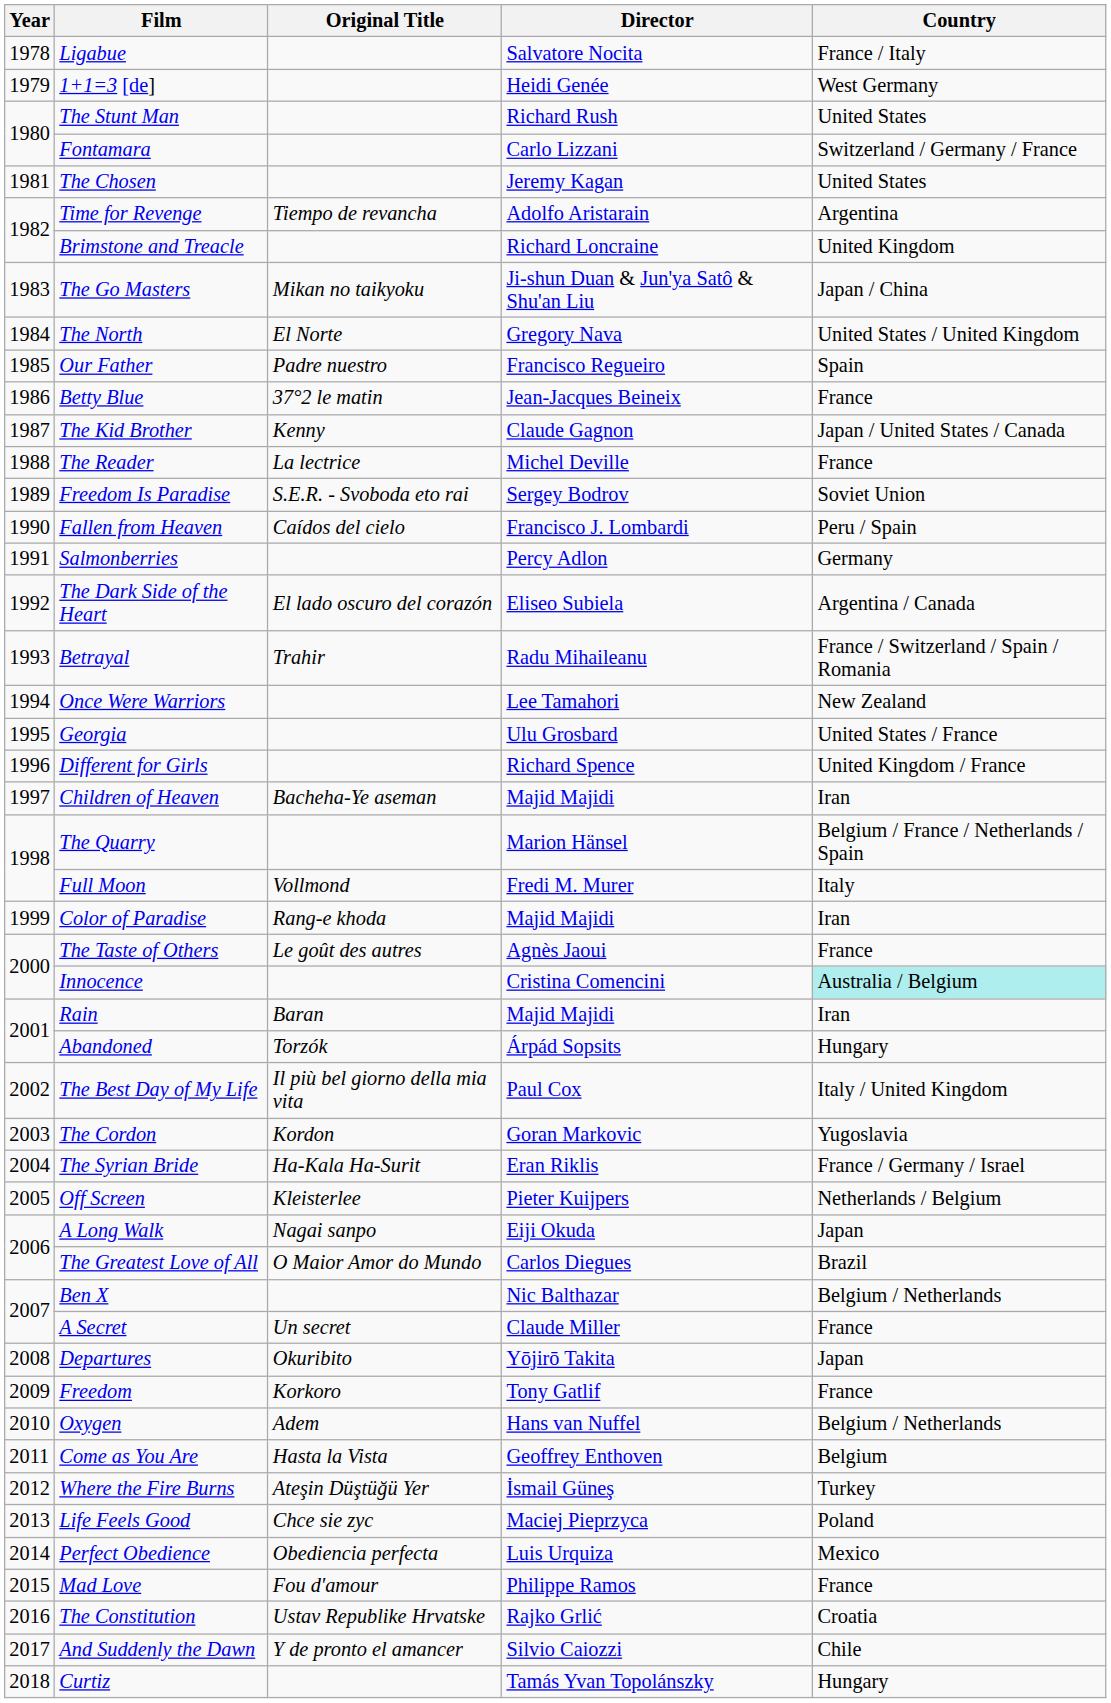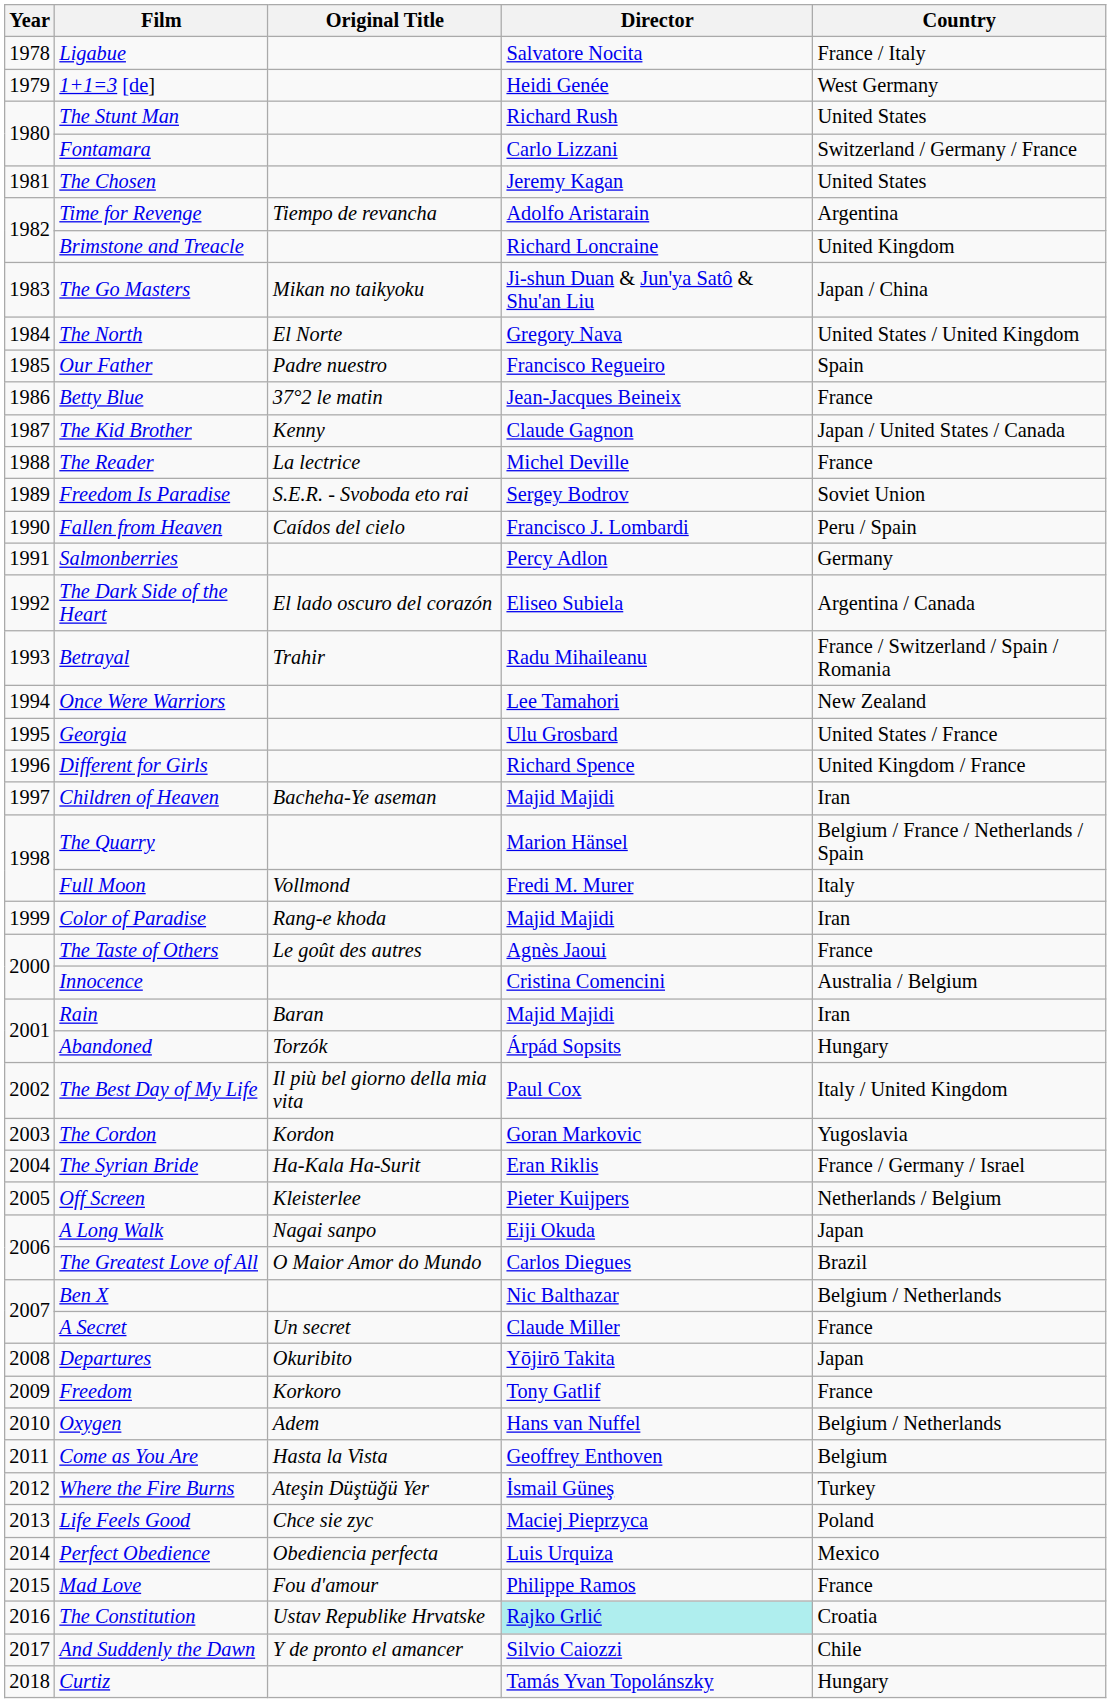(898, 982) paleturquoise background -> (898, 982) no background
(554, 1617) no background -> (554, 1617) paleturquoise background
